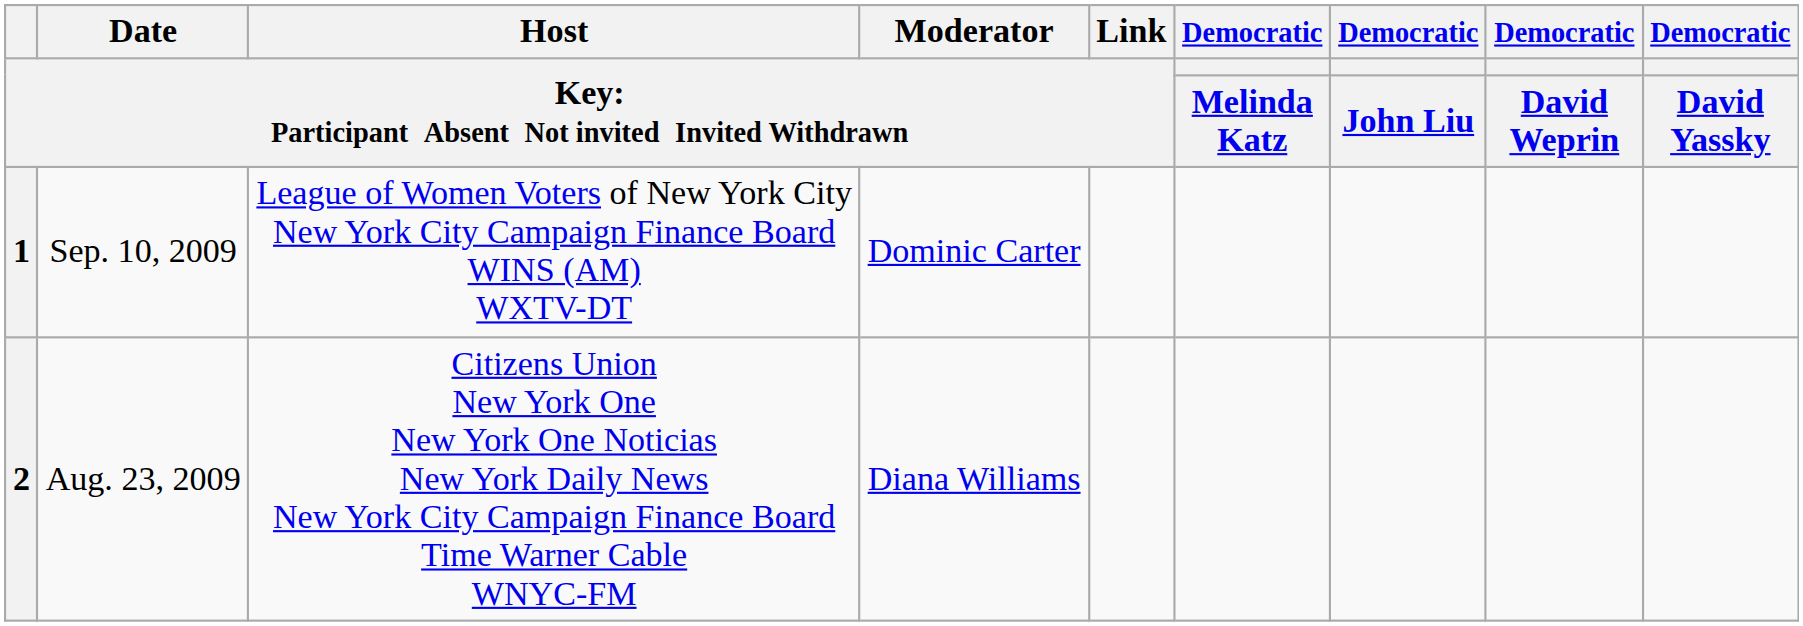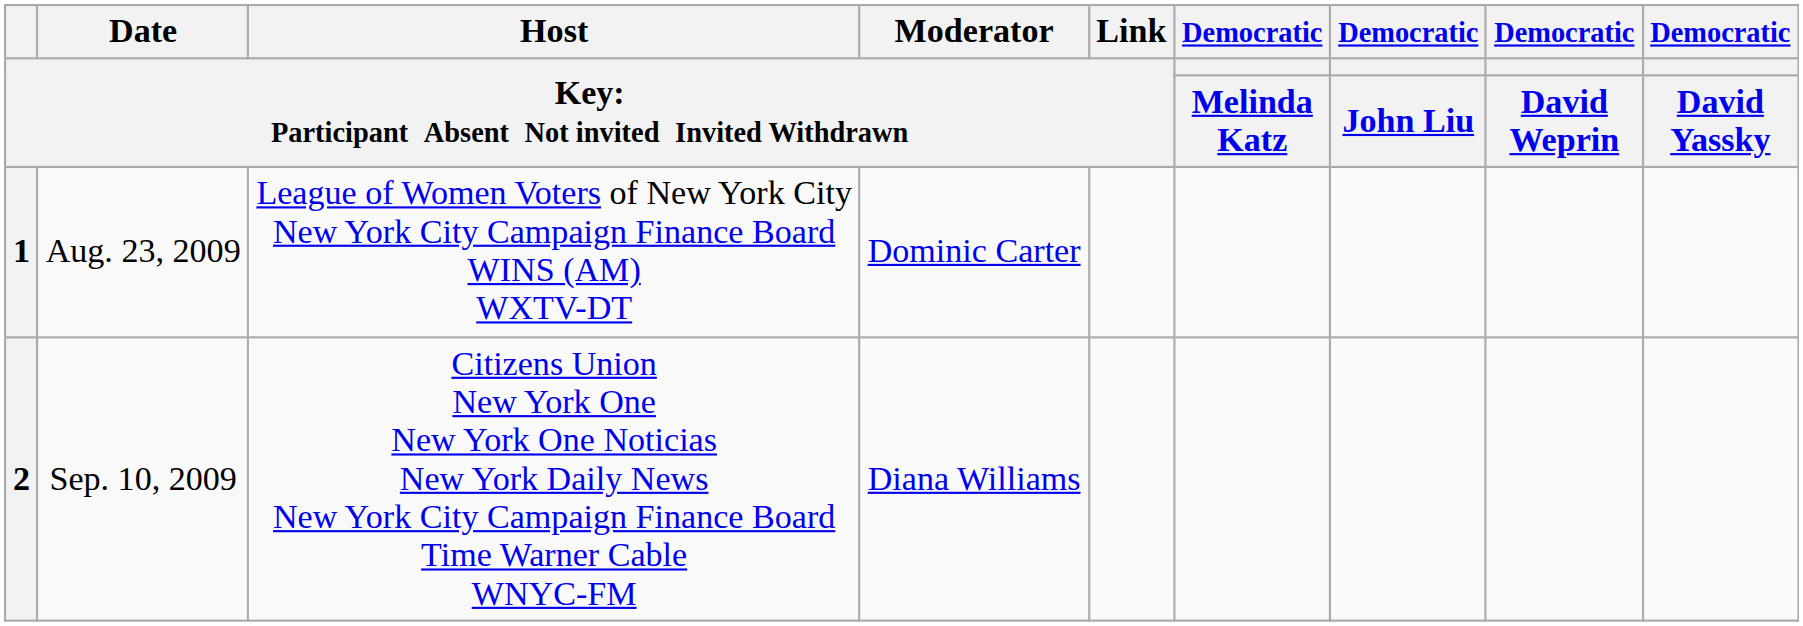(143, 251) Sep. 10, 2009 -> (143, 251) Aug. 23, 2009
(143, 477) Aug. 23, 2009 -> (143, 477) Sep. 10, 2009
